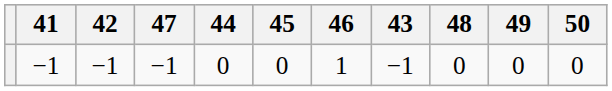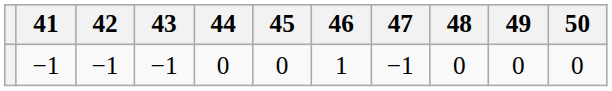columns swapped: (400, 24) <-> (164, 24)
